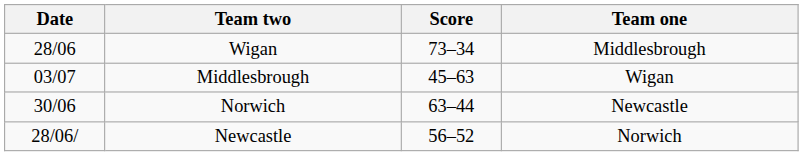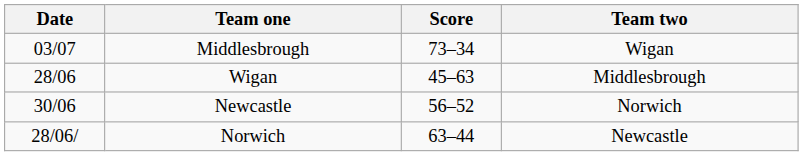columns swapped: (650, 19) <-> (253, 19)
(55, 48) 28/06 -> (55, 48) 03/07
(55, 77) 03/07 -> (55, 77) 28/06
(451, 106) 63–44 -> (451, 106) 56–52
(451, 135) 56–52 -> (451, 135) 63–44
